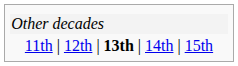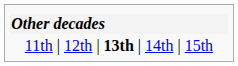(58, 24) normal -> (58, 24) bold
